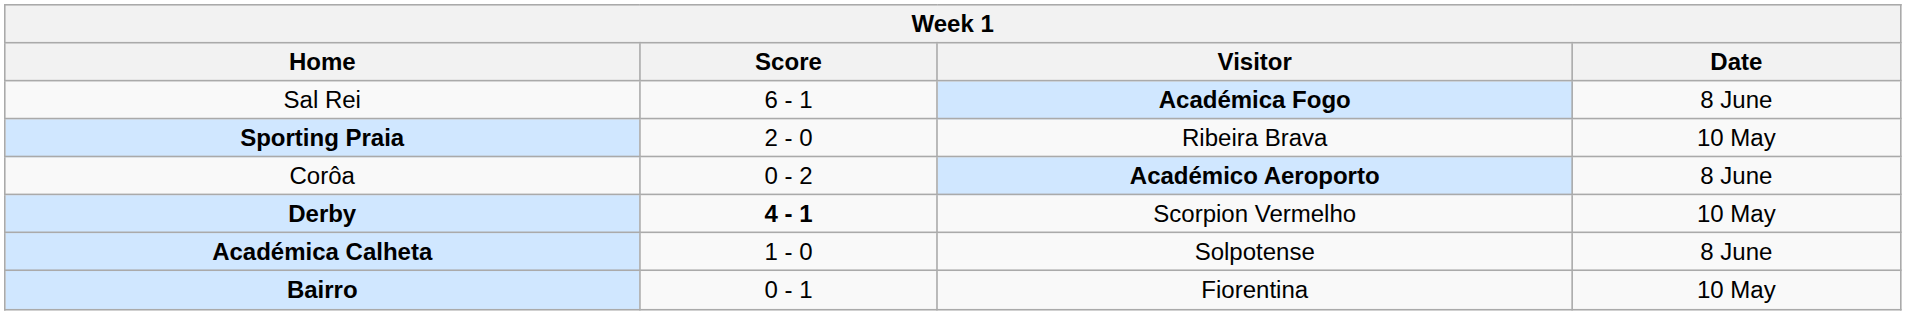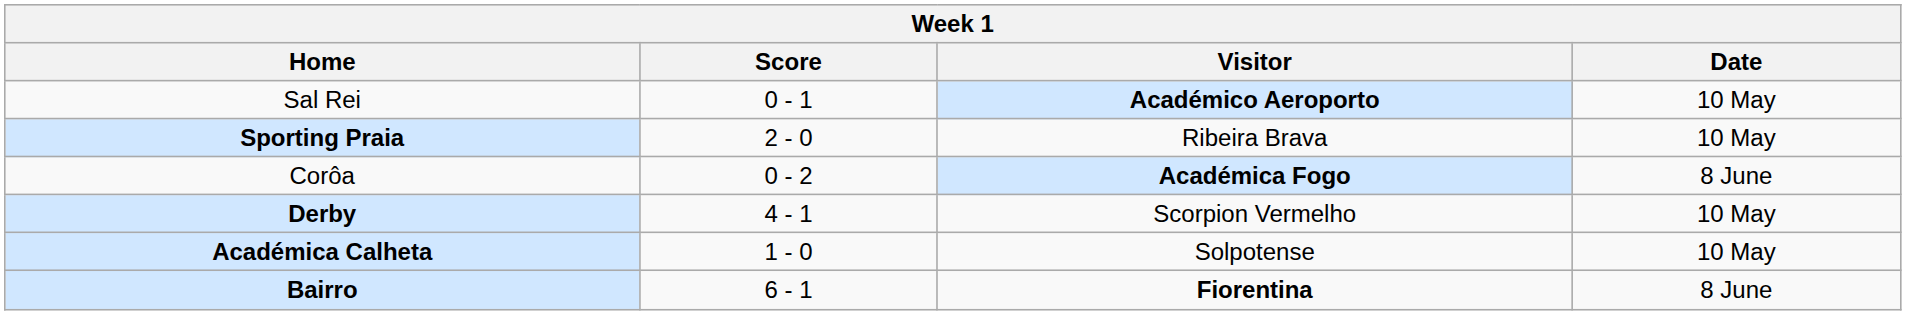(788, 100) 6 - 1 -> (788, 100) 0 - 1
(1255, 100) Académica Fogo -> (1255, 100) Académico Aeroporto
(1736, 100) 8 June -> (1736, 100) 10 May
(1255, 176) Académico Aeroporto -> (1255, 176) Académica Fogo
(788, 214) bold -> (788, 214) normal
(1736, 252) 8 June -> (1736, 252) 10 May
(788, 290) 0 - 1 -> (788, 290) 6 - 1
(1255, 290) normal -> (1255, 290) bold
(1736, 290) 10 May -> (1736, 290) 8 June
